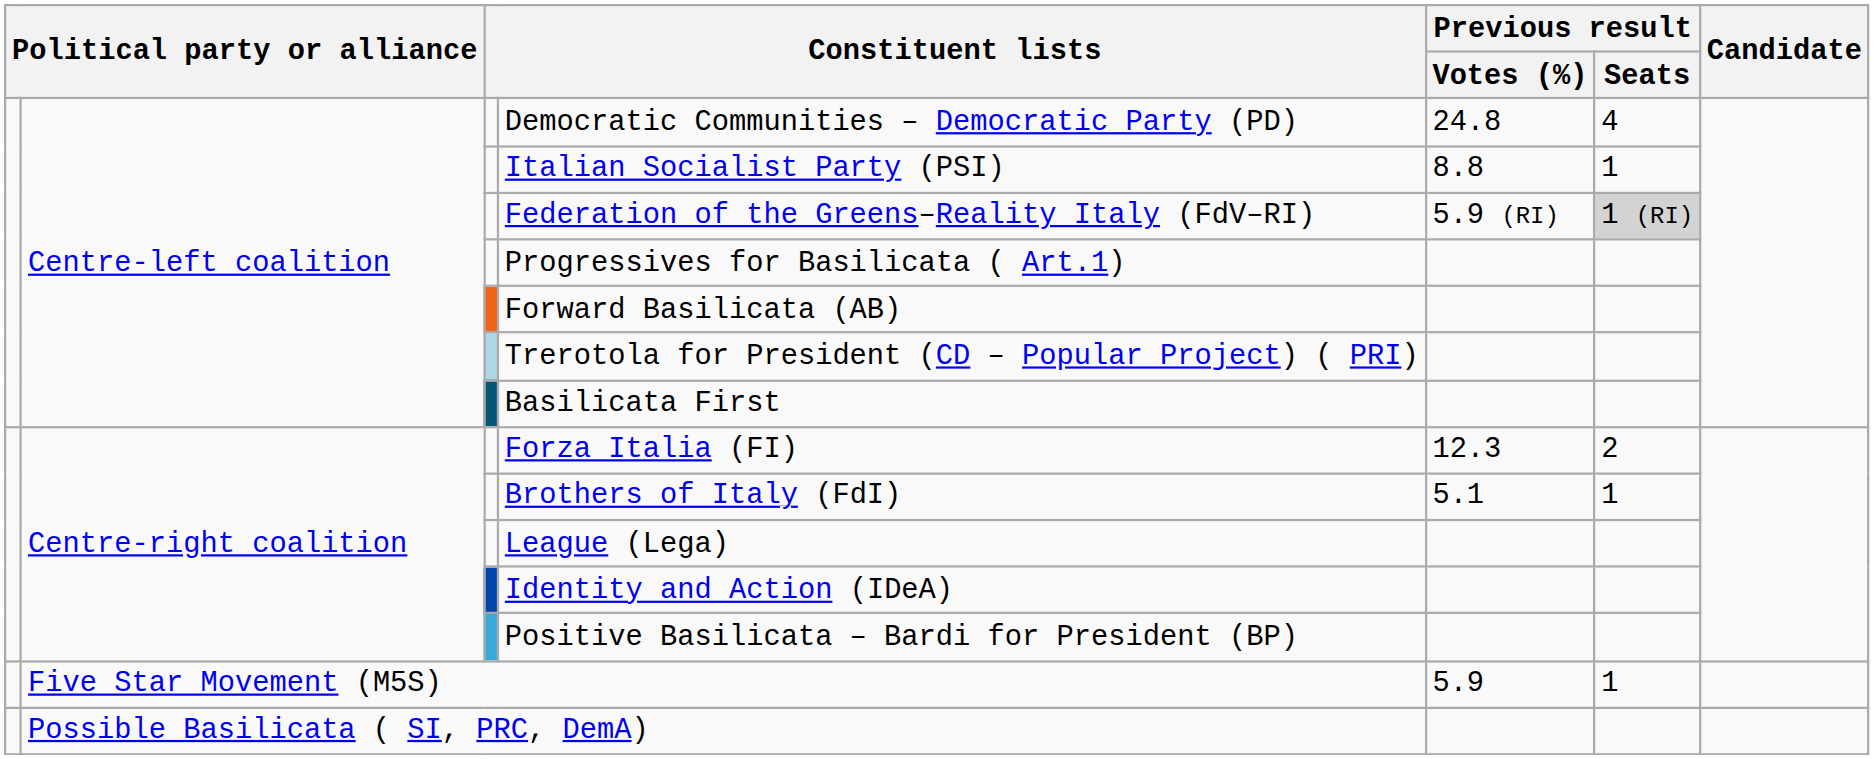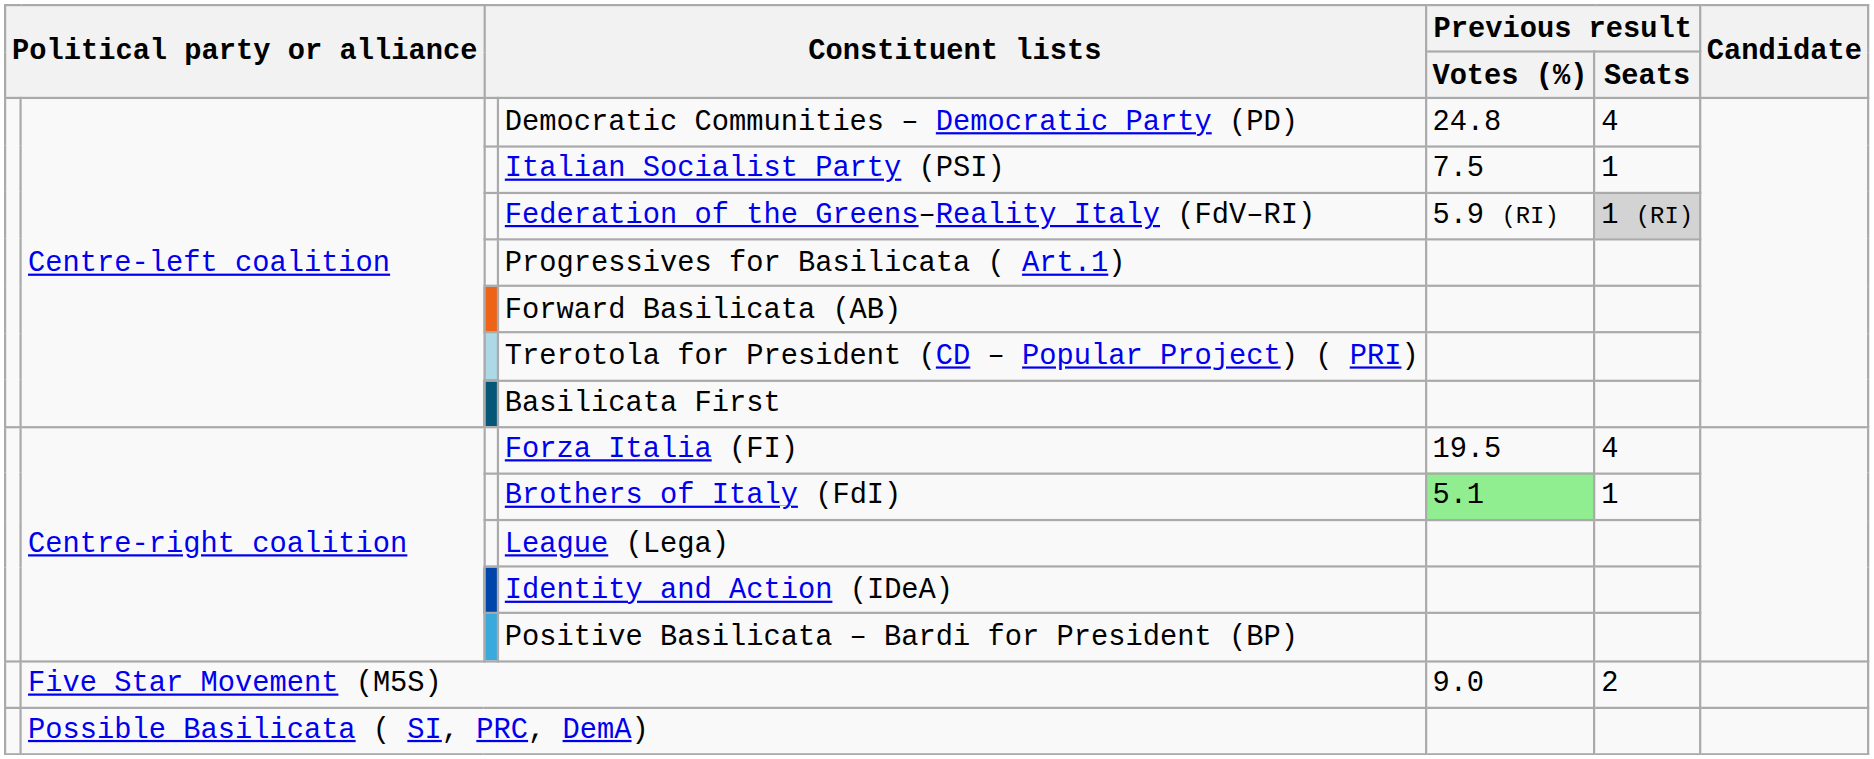(1458, 169) 8.8 -> (1458, 169) 7.5
(1467, 450) 12.3 -> (1467, 450) 19.5
(1610, 450) 2 -> (1610, 450) 4
(1458, 497) no background -> (1458, 497) lightgreen background
(1458, 684) 5.9 -> (1458, 684) 9.0
(1610, 684) 1 -> (1610, 684) 2
